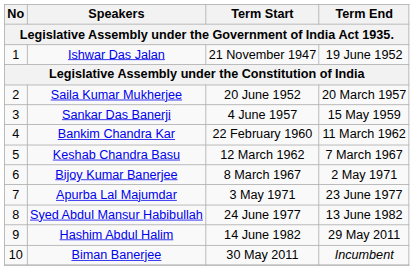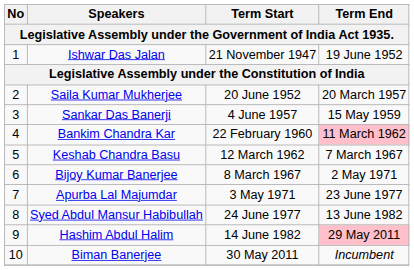(364, 134) no background -> (364, 134) pink background
(364, 235) no background -> (364, 235) pink background
